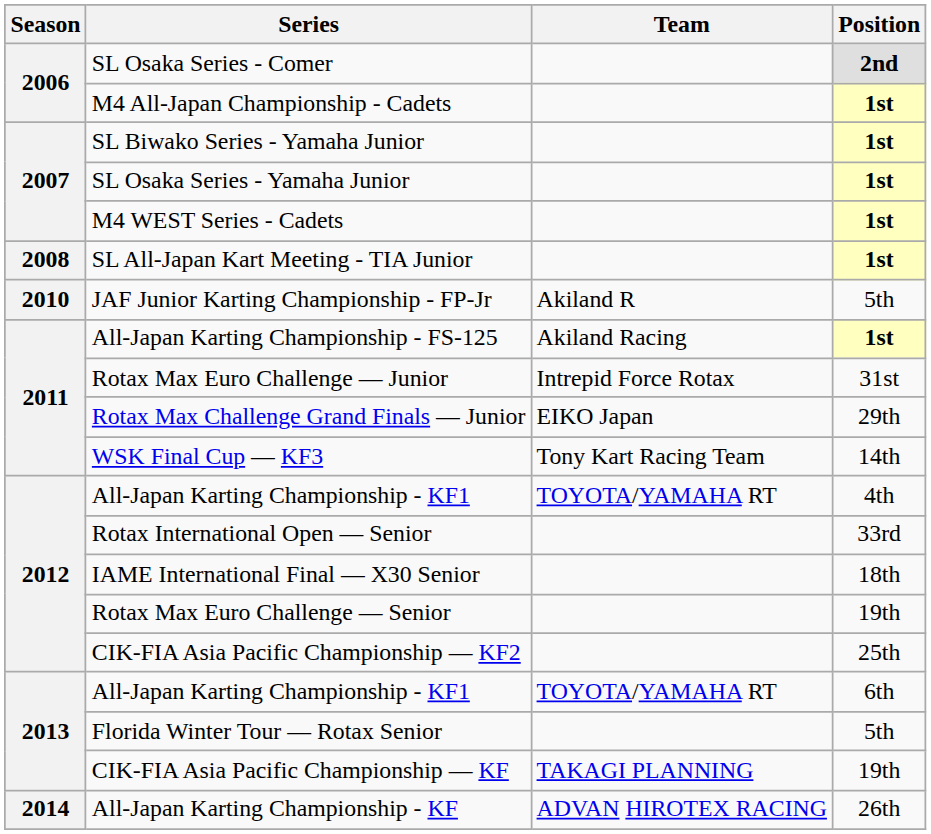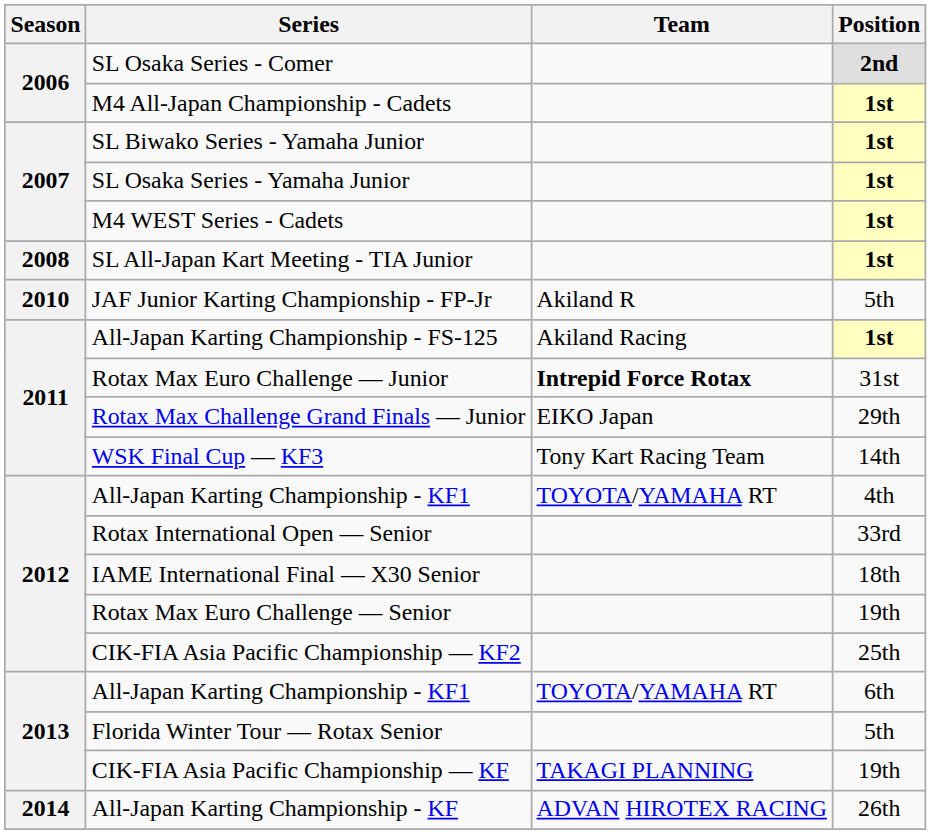(636, 377) normal -> (644, 377) bold
